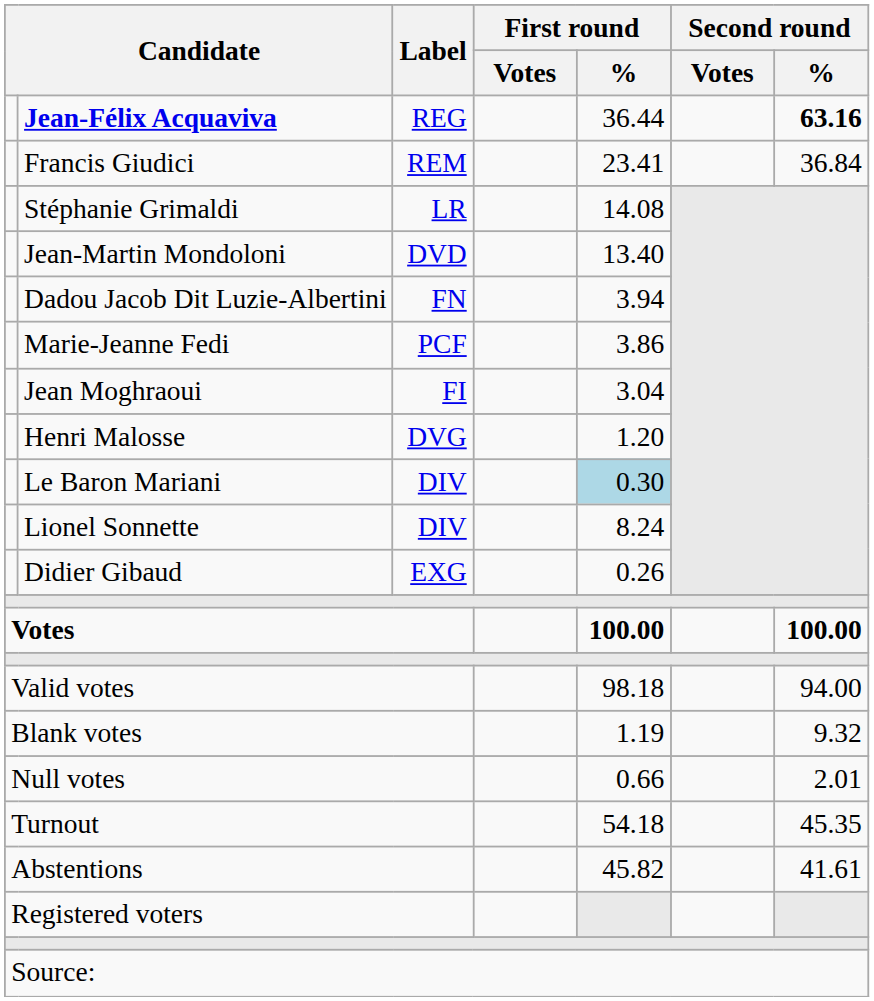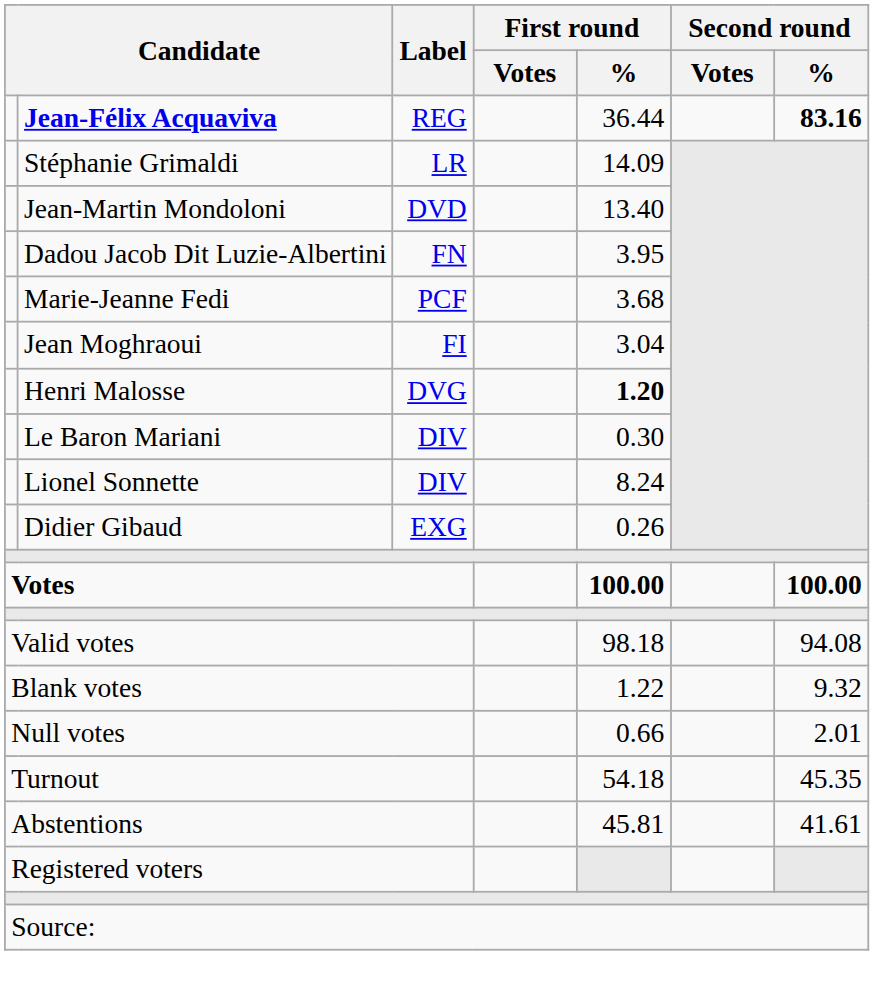(831, 118) 63.16 -> (831, 118) 83.16
- row: (109, 163)
(633, 208) 14.08 -> (633, 163) 14.09
(640, 299) 3.94 -> (640, 254) 3.95
(640, 344) 3.86 -> (640, 299) 3.68
(640, 435) normal -> (640, 390) bold
(640, 481) lightblue background -> (640, 435) no background
(831, 688) 94.00 -> (831, 642) 94.08
(640, 733) 1.19 -> (640, 688) 1.22
(633, 869) 45.82 -> (633, 824) 45.81
